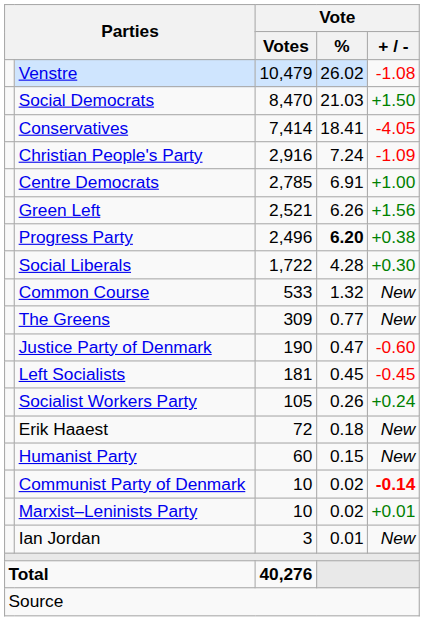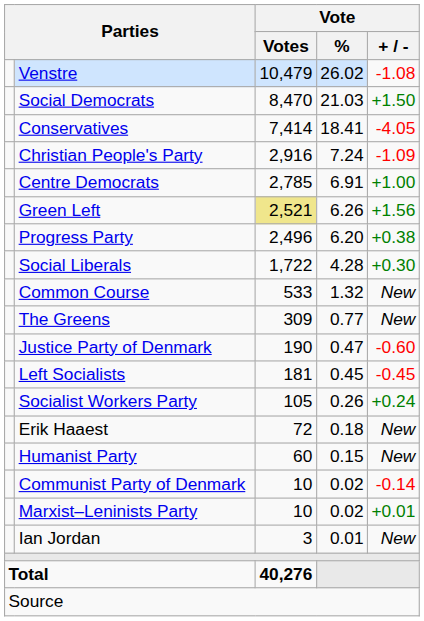(291, 210) no background -> (291, 210) khaki background
(347, 237) bold -> (347, 237) normal
(396, 484) bold -> (396, 484) normal
